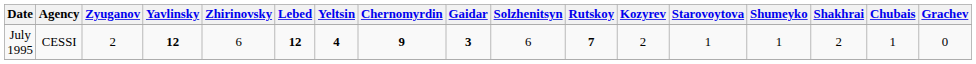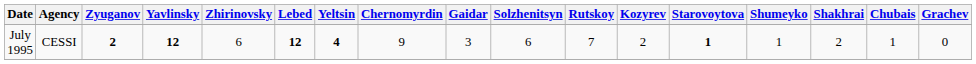(113, 42) normal -> (113, 42) bold
(402, 42) bold -> (402, 42) normal
(468, 42) bold -> (468, 42) normal
(591, 42) bold -> (591, 42) normal
(708, 42) normal -> (708, 42) bold
